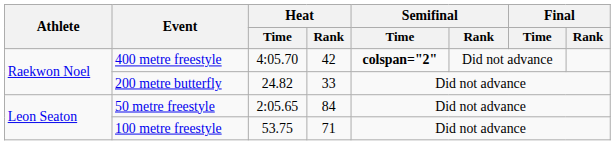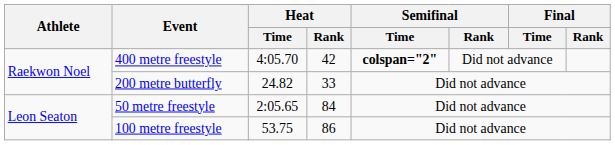(329, 129) 71 -> (329, 129) 86
